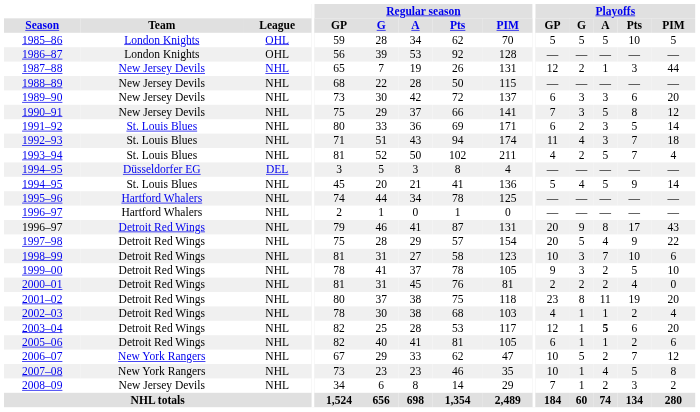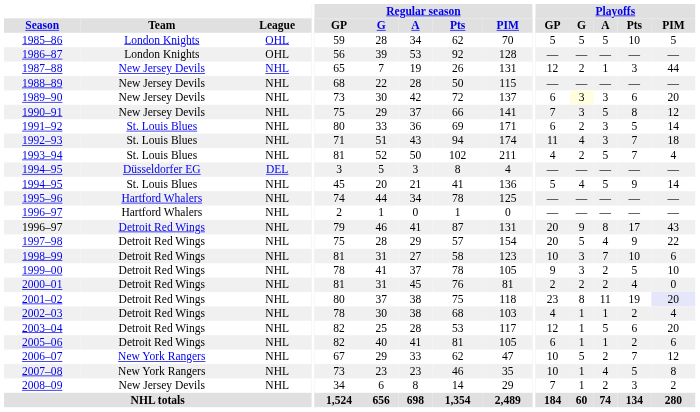(582, 97) no background -> (582, 97) lightyellow background
(673, 299) no background -> (673, 299) lavender background
(605, 328) bold -> (605, 328) normal
